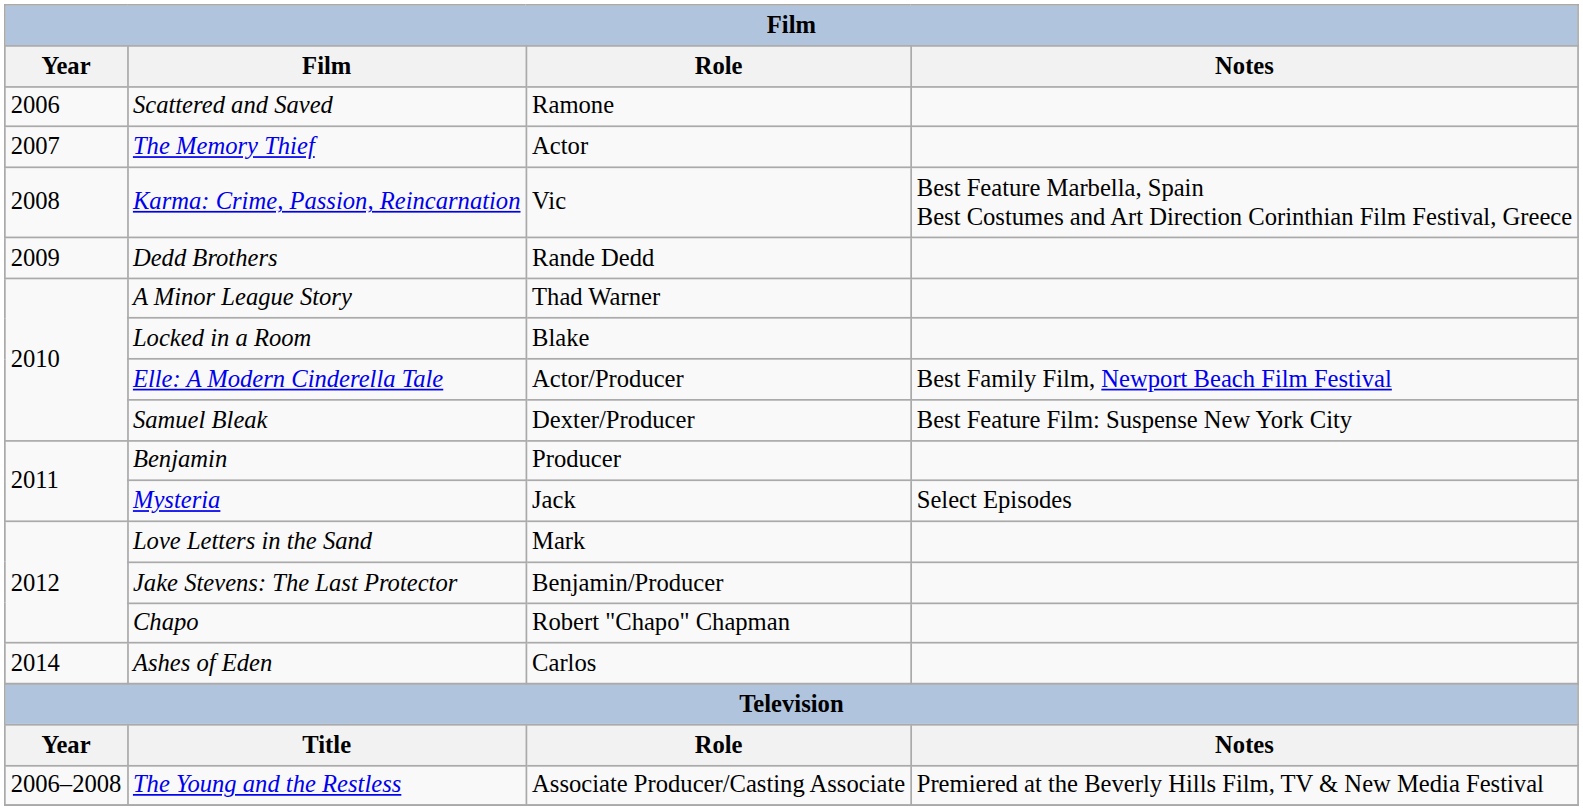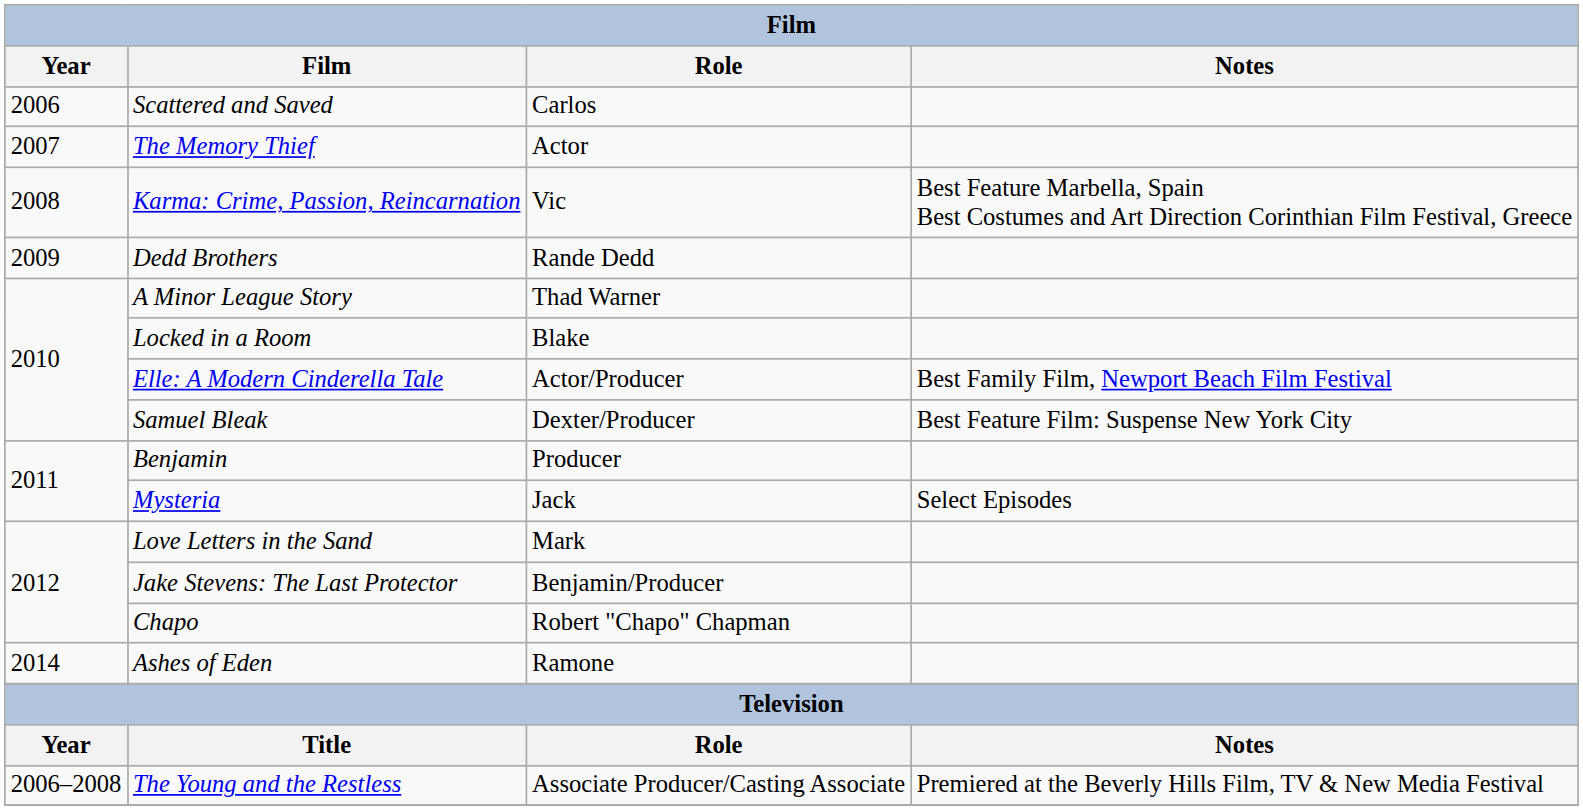(573, 106) Ramone -> (564, 106) Carlos
(564, 663) Carlos -> (573, 663) Ramone
